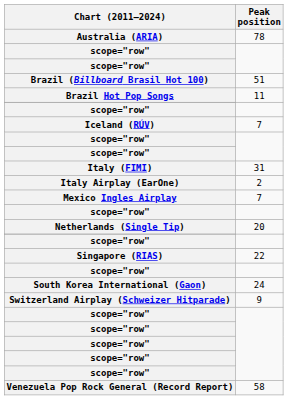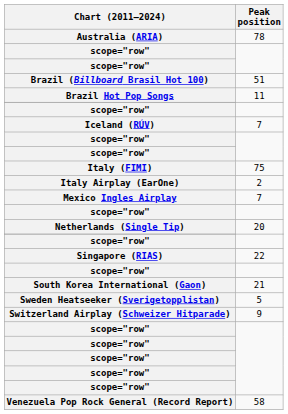(259, 168) 31 -> (259, 168) 75
(259, 285) 24 -> (259, 285) 21
+ row: (120, 300)
